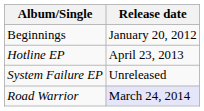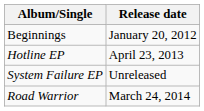(149, 95) lavender background -> (149, 95) no background
